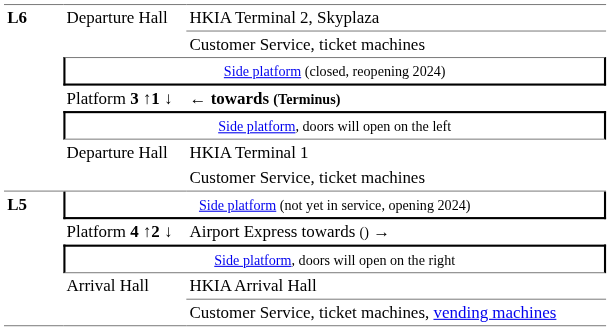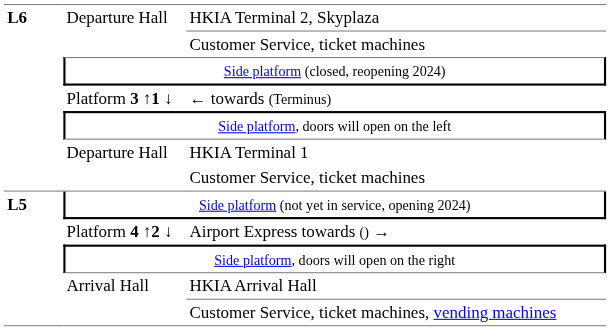(265, 98) bold -> (260, 98) normal
